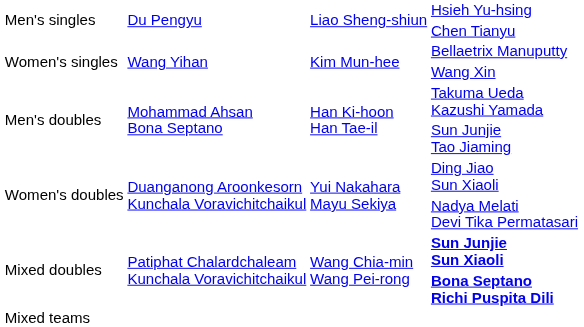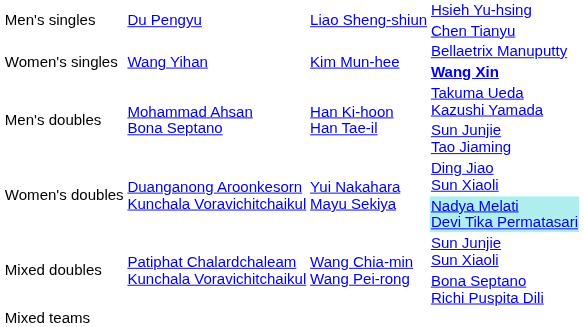(463, 72) normal -> (465, 72) bold
(504, 214) no background -> (504, 214) paleturquoise background
(469, 251) bold -> (466, 251) normal
(492, 289) bold -> (487, 289) normal
